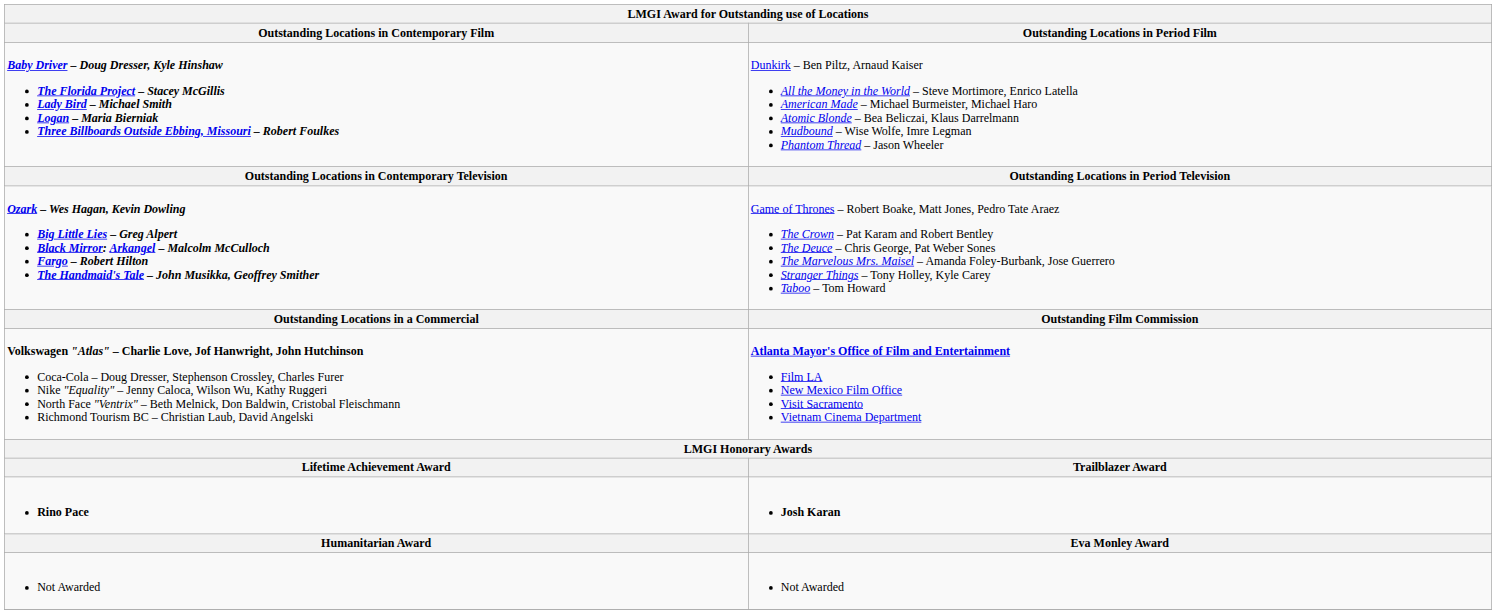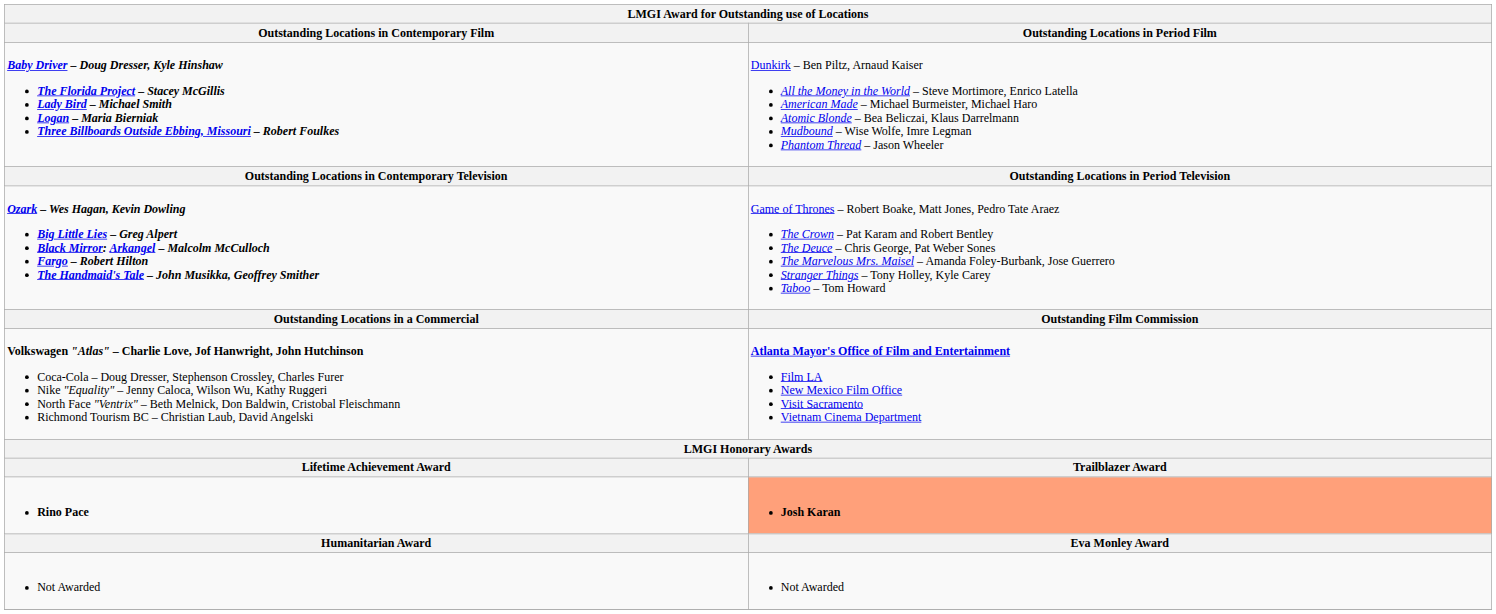(1120, 512) no background -> (1120, 512) lightsalmon background
